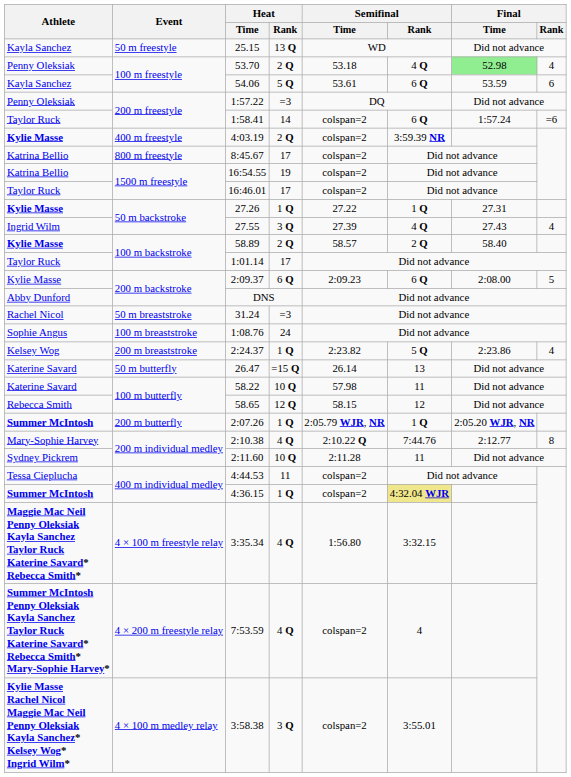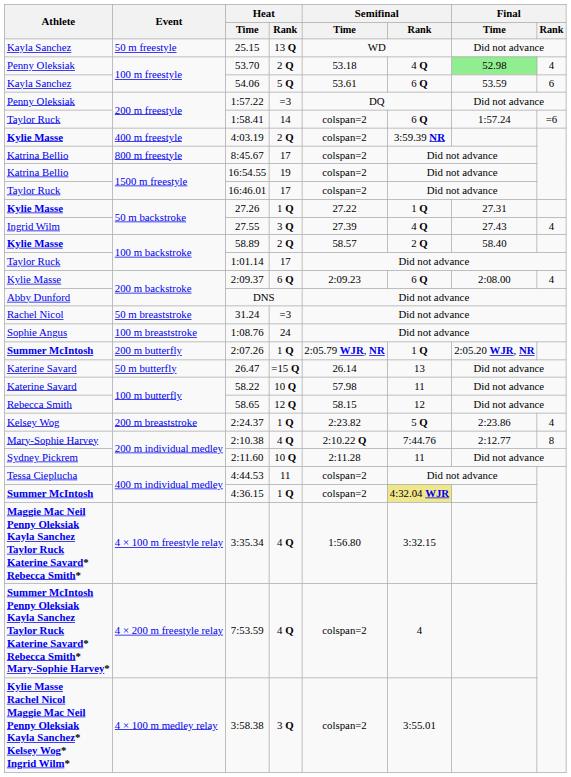(551, 280) 5 -> (551, 280) 4
rows swapped: (247, 351) <-> (247, 422)
